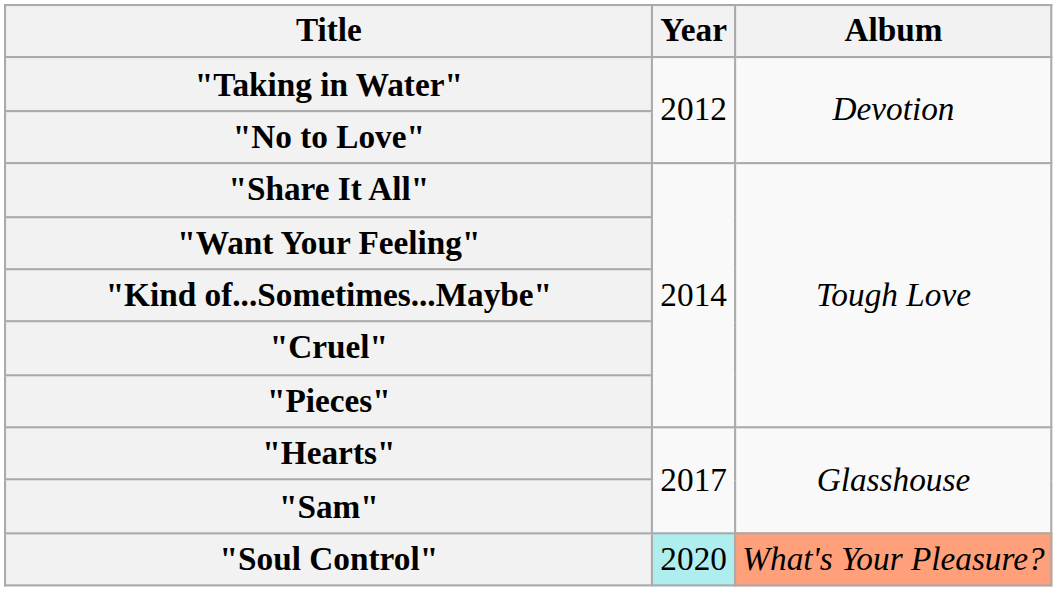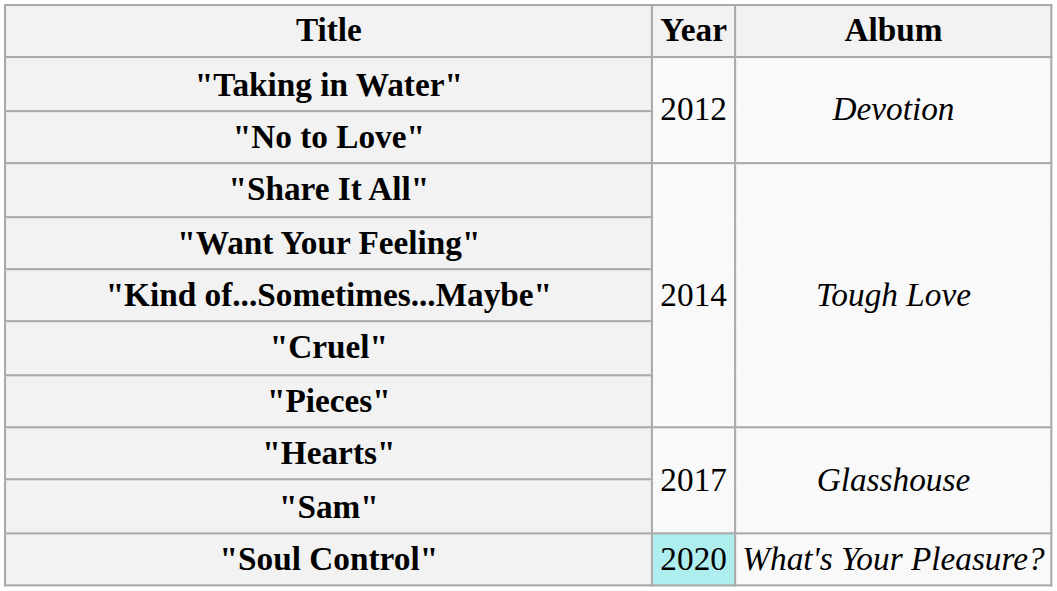(893, 558) lightsalmon background -> (893, 558) no background
